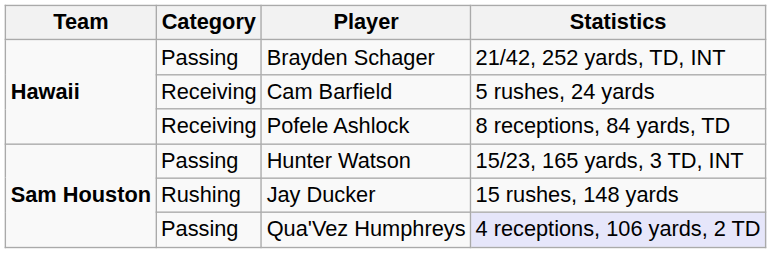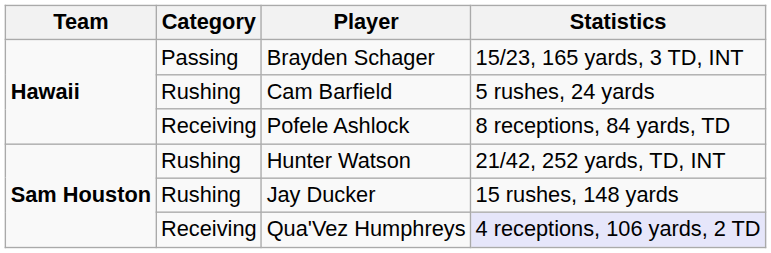(601, 57) 21/42, 252 yards, TD, INT -> (610, 57) 15/23, 165 yards, 3 TD, INT
(209, 91) Receiving -> (201, 91) Rushing
(200, 160) Passing -> (201, 160) Rushing
(610, 160) 15/23, 165 yards, 3 TD, INT -> (601, 160) 21/42, 252 yards, TD, INT
(200, 229) Passing -> (209, 229) Receiving
